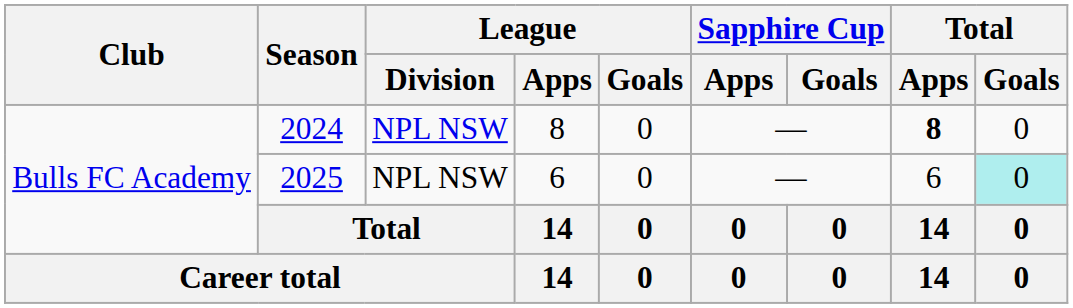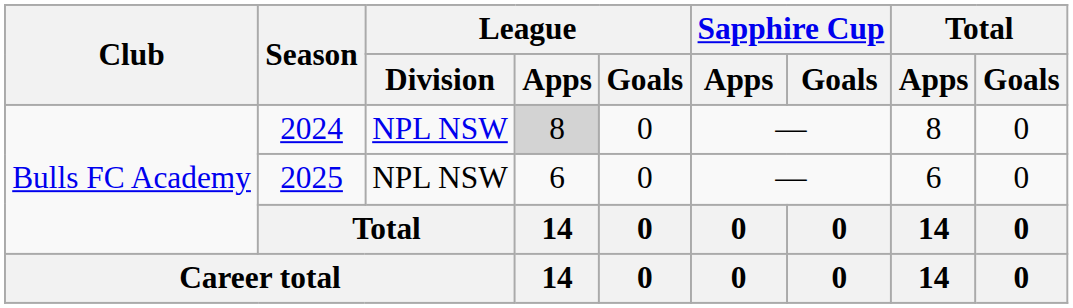(557, 128) no background -> (557, 128) lightgrey background
(934, 128) bold -> (934, 128) normal
(1021, 178) paleturquoise background -> (1021, 178) no background
